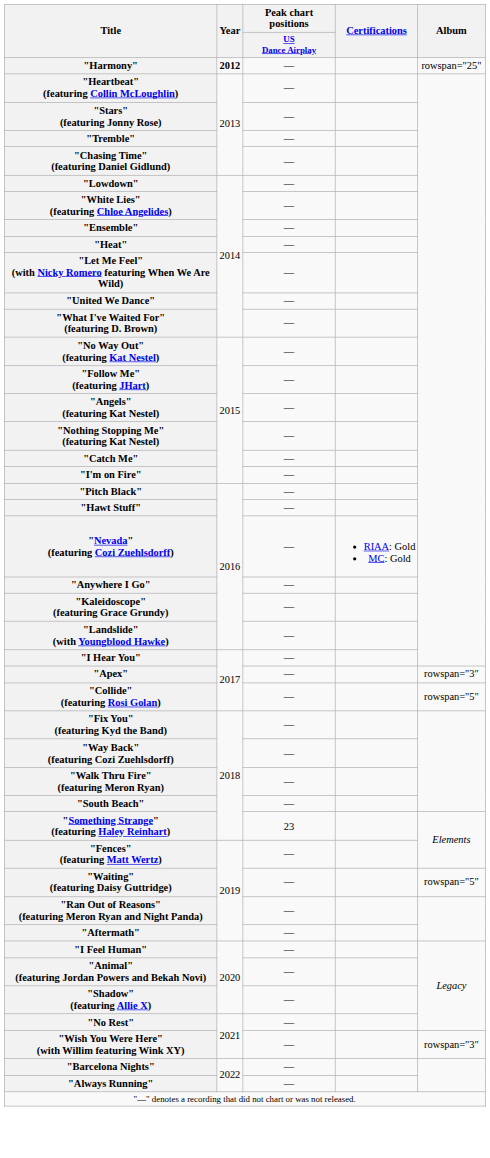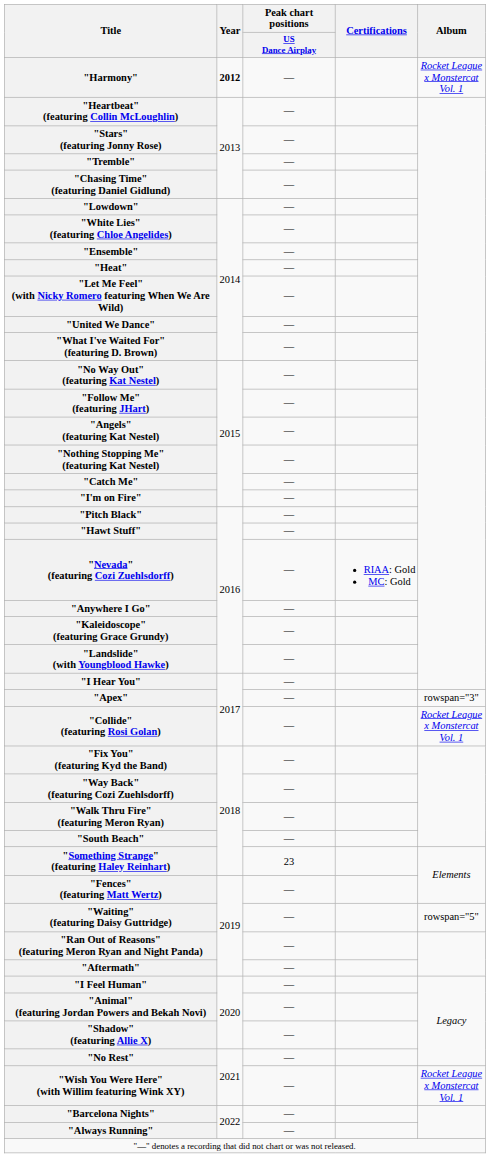(451, 65) rowspan="25" -> (451, 77) Rocket League x Monstercat Vol. 1
(451, 696) rowspan="5" -> (451, 726) Rocket League x Monstercat Vol. 1
(451, 1044) rowspan="3" -> (451, 1085) Rocket League x Monstercat Vol. 1
